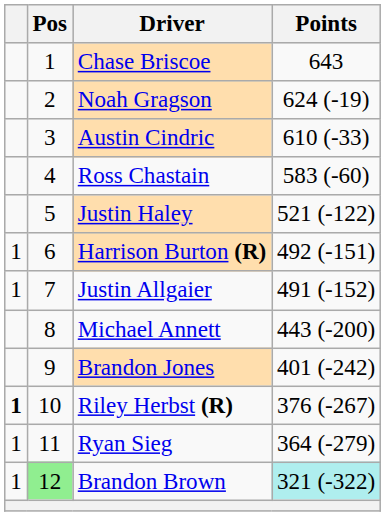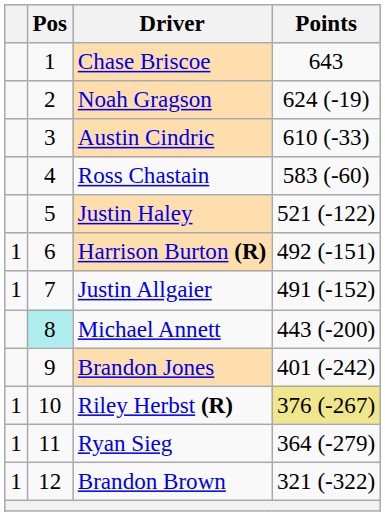(50, 328) no background -> (50, 328) paleturquoise background
(16, 404) bold -> (16, 404) normal
(326, 404) no background -> (326, 404) khaki background
(50, 480) lightgreen background -> (50, 480) no background
(326, 480) paleturquoise background -> (326, 480) no background
